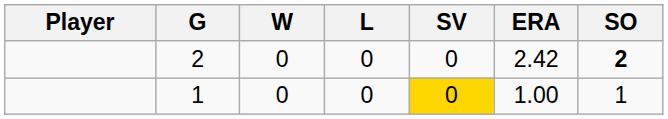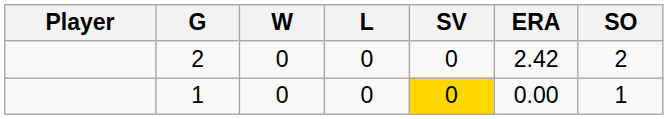(621, 59) bold -> (621, 59) normal
(536, 95) 1.00 -> (536, 95) 0.00
